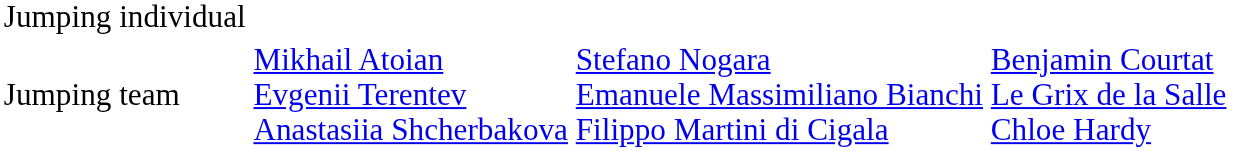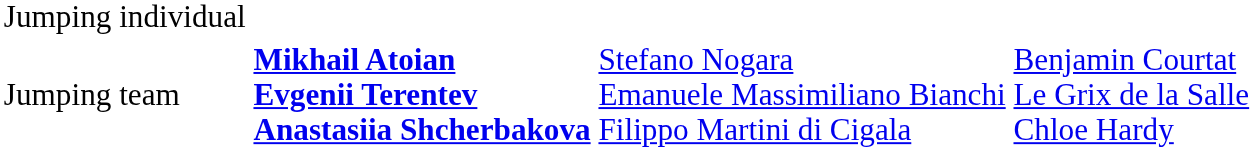(411, 94) normal -> (422, 94) bold
